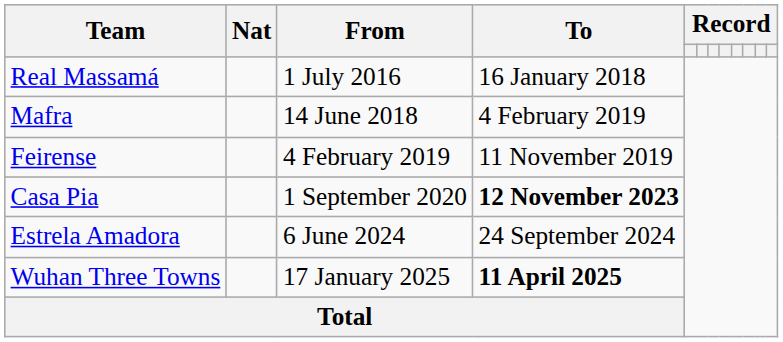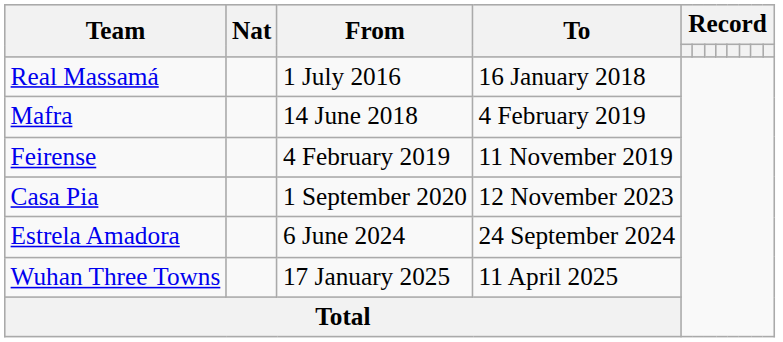(579, 196) bold -> (576, 196) normal
(550, 276) bold -> (548, 276) normal
